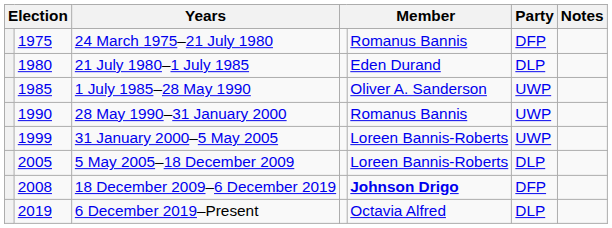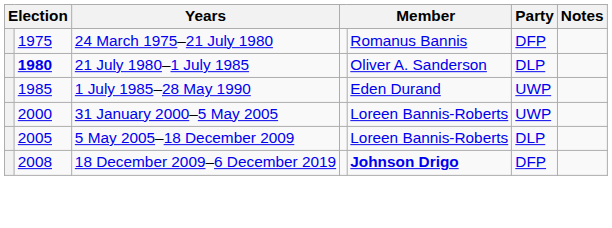(35, 65) normal -> (35, 65) bold
(396, 65) Eden Durand -> (419, 65) Oliver A. Sanderson
(419, 89) Oliver A. Sanderson -> (396, 89) Eden Durand
- row: (181, 114)
(35, 138) 1999 -> (35, 114) 2000
- row: (167, 211)
